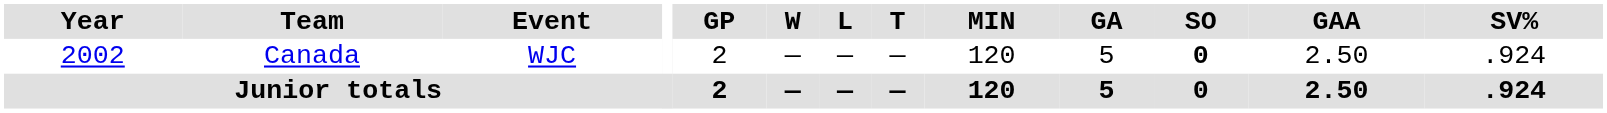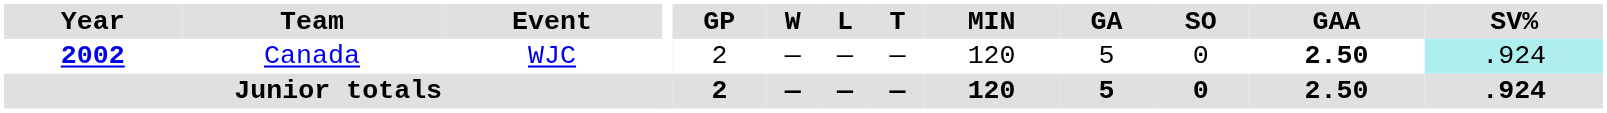(93, 56) normal -> (93, 56) bold
(1201, 56) bold -> (1201, 56) normal
(1336, 56) normal -> (1336, 56) bold
(1514, 56) no background -> (1514, 56) paleturquoise background
